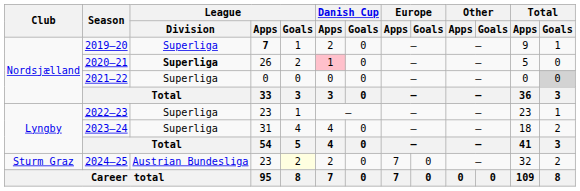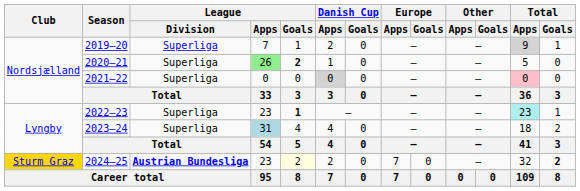(265, 46) bold -> (265, 46) normal
(525, 46) no background -> (525, 46) lightgrey background
(190, 62) bold -> (190, 62) normal
(265, 62) no background -> (265, 62) lightgreen background
(298, 62) normal -> (298, 62) bold
(330, 62) pink background -> (330, 62) no background
(330, 79) no background -> (330, 79) lightgrey background
(525, 79) no background -> (525, 79) pink background
(558, 79) lightgrey background -> (558, 79) no background
(298, 112) normal -> (298, 112) bold
(525, 112) no background -> (525, 112) paleturquoise background
(265, 128) no background -> (265, 128) lightblue background
(43, 161) no background -> (43, 161) gold background
(190, 161) normal -> (190, 161) bold
(558, 161) normal -> (558, 161) bold
